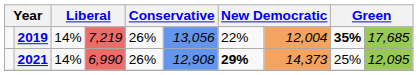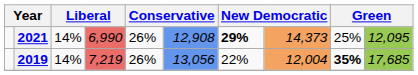rows swapped: (33, 59) <-> (33, 38)
